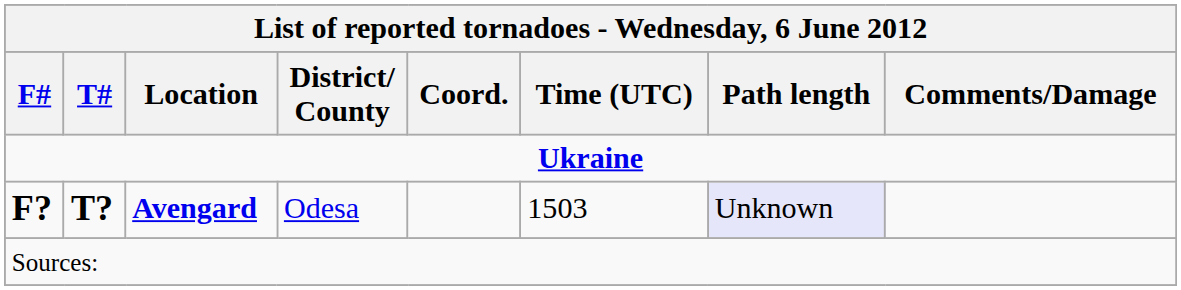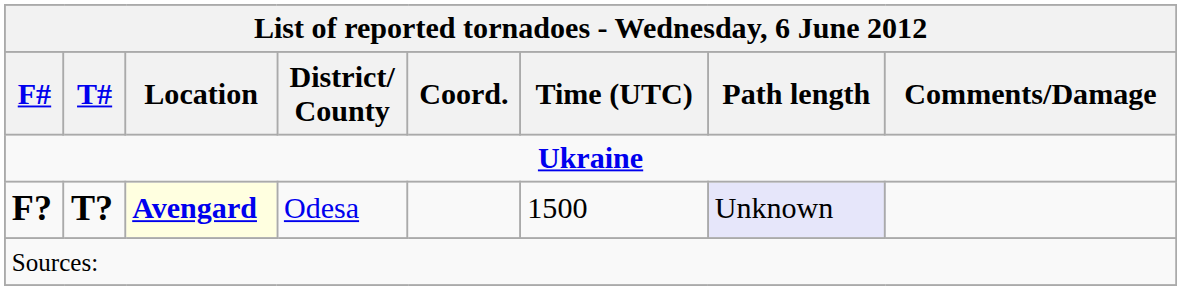(195, 209) no background -> (195, 209) lightyellow background
(557, 209) 1503 -> (557, 209) 1500
